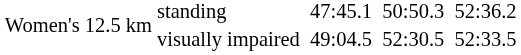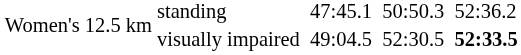(486, 39) normal -> (486, 39) bold
